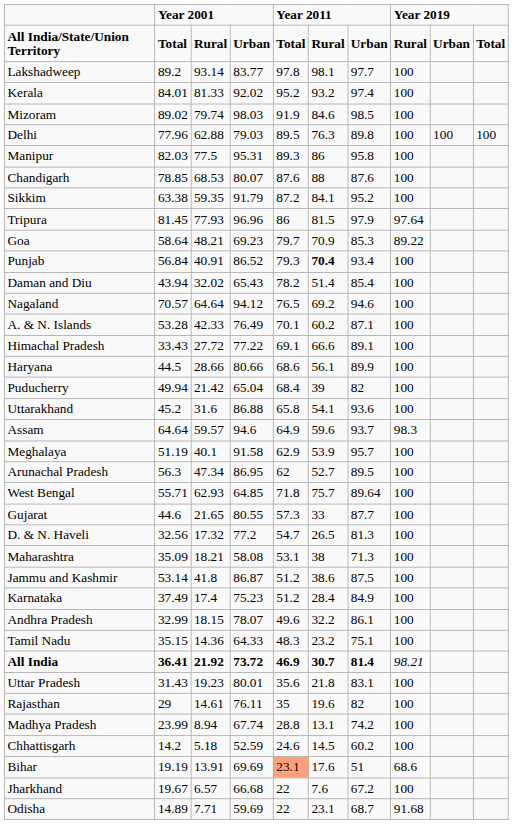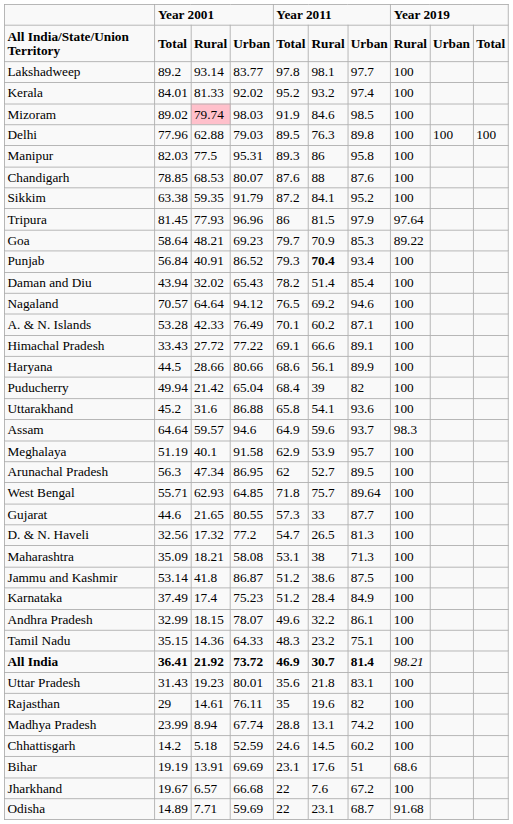(209, 114) no background -> (209, 114) pink background
(288, 767) lightsalmon background -> (288, 767) no background
